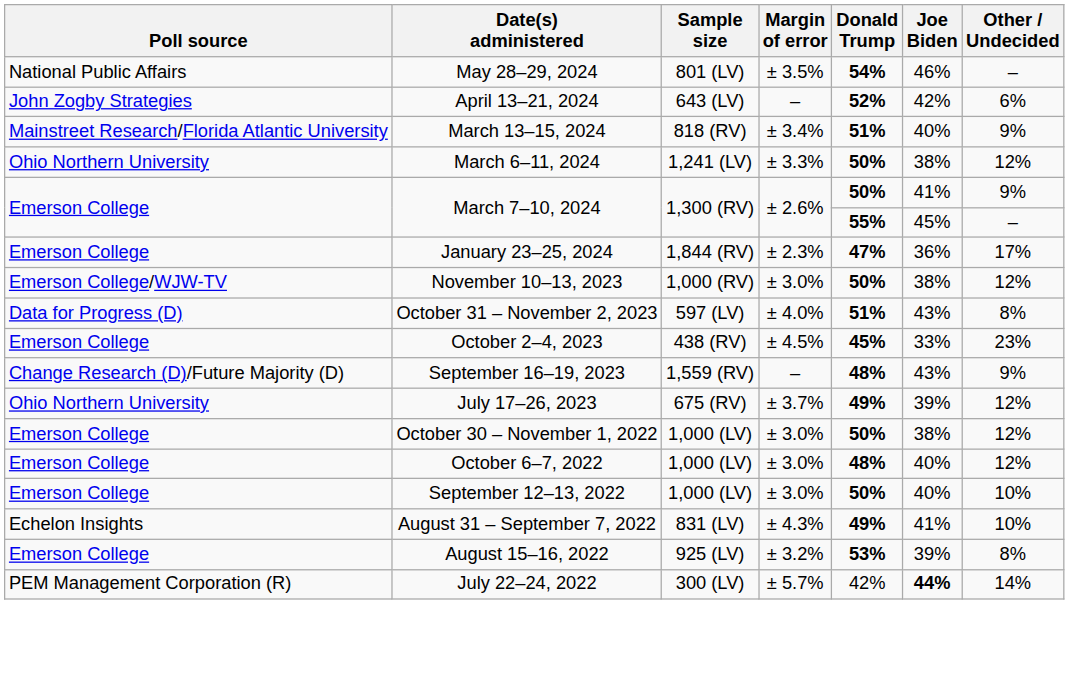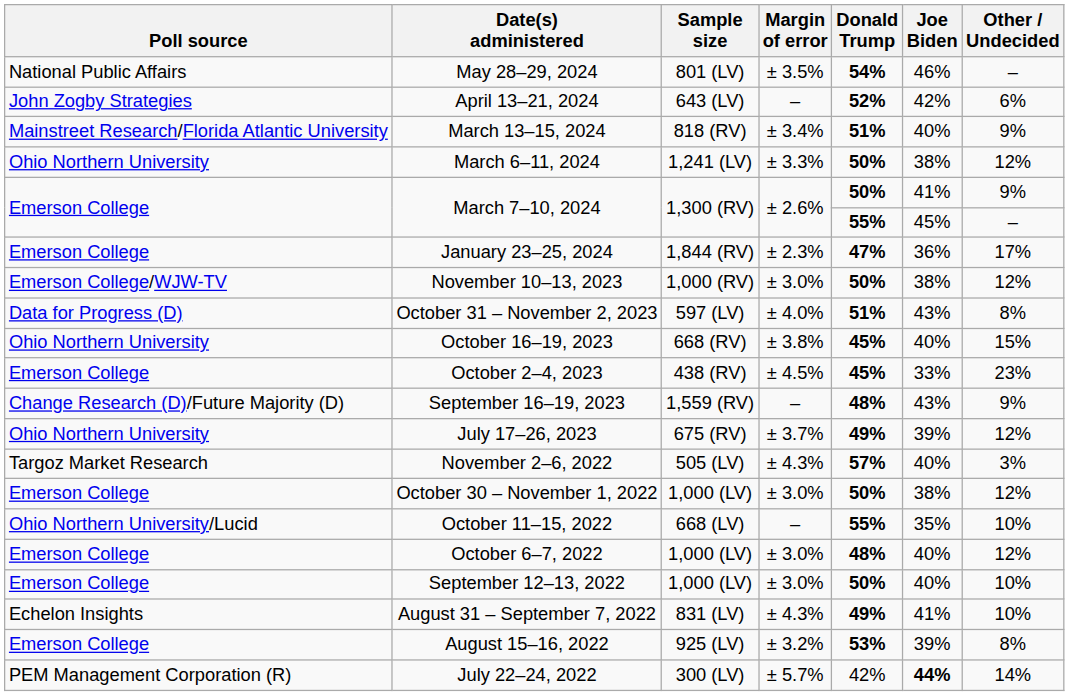+ row: (527, 343)
+ row: (527, 463)
+ row: (527, 524)
